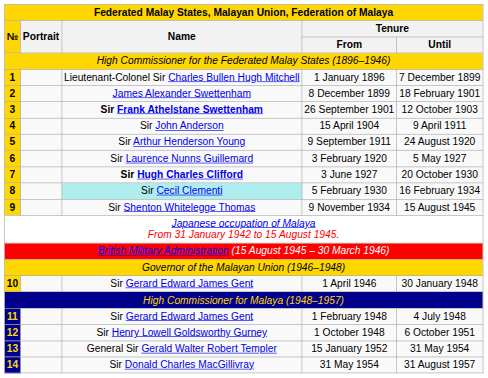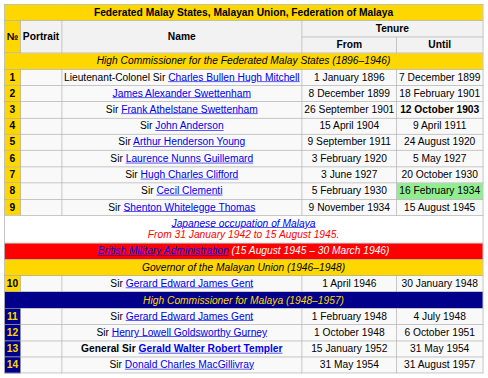(182, 110) bold -> (182, 110) normal
(440, 110) normal -> (440, 110) bold
(182, 175) bold -> (182, 175) normal
(182, 191) paleturquoise background -> (182, 191) no background
(440, 191) no background -> (440, 191) lightgreen background
(182, 348) normal -> (182, 348) bold
